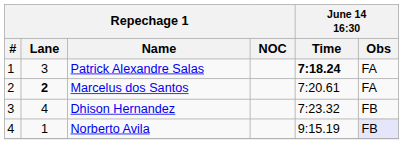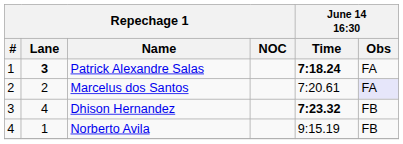(44, 68) normal -> (44, 68) bold
(44, 88) bold -> (44, 88) normal
(369, 88) no background -> (369, 88) lavender background
(319, 108) normal -> (319, 108) bold
(370, 128) lavender background -> (370, 128) no background
